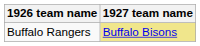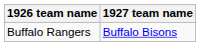(140, 32) khaki background -> (140, 32) no background
